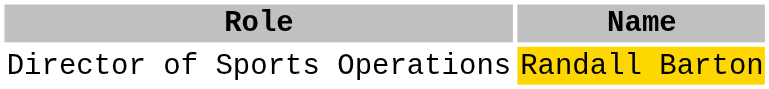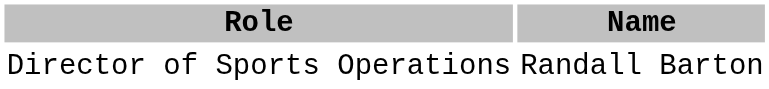(642, 66) gold background -> (642, 66) no background
